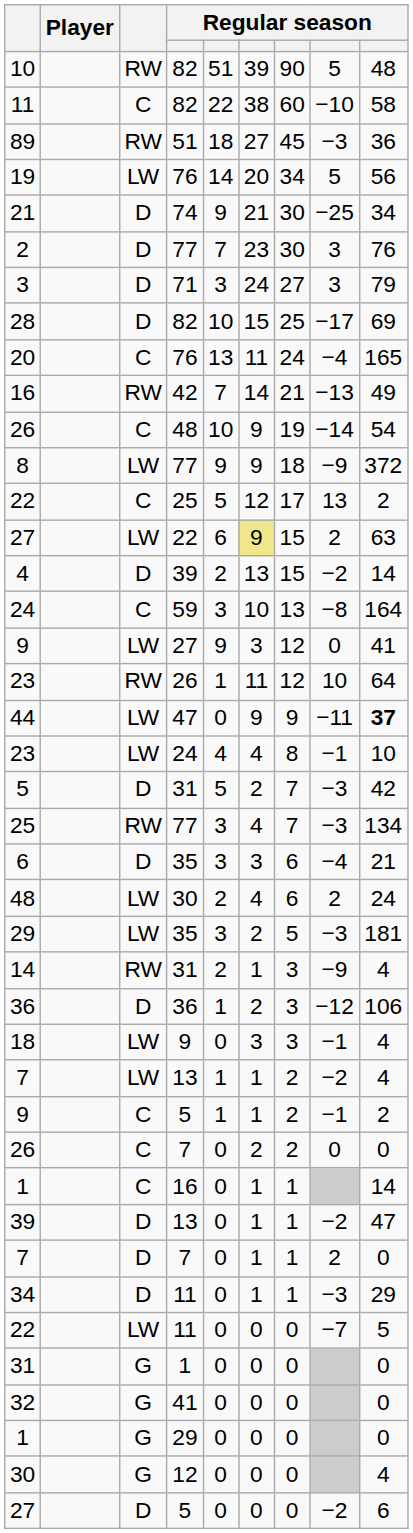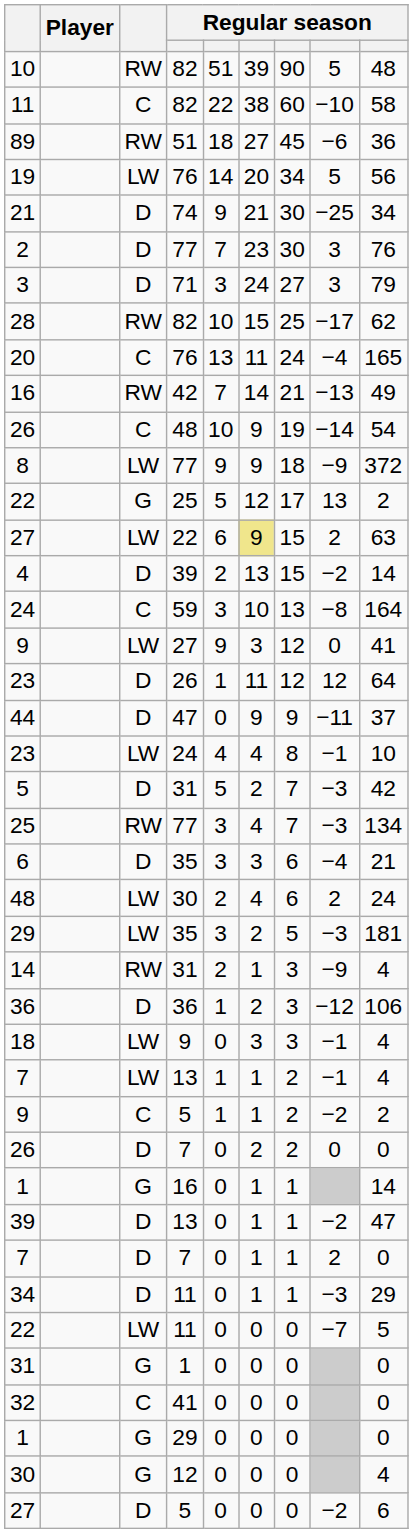(335, 141) −3 -> (335, 141) −6
(143, 321) D -> (143, 321) RW
(383, 321) 69 -> (383, 321) 62
(143, 501) C -> (143, 501) G
(143, 681) RW -> (143, 681) D
(335, 681) 10 -> (335, 681) 12
(143, 717) LW -> (143, 717) D
(383, 717) bold -> (383, 717) normal
(335, 1077) −2 -> (335, 1077) −1
(335, 1113) −1 -> (335, 1113) −2
(143, 1149) C -> (143, 1149) D
(143, 1186) C -> (143, 1186) G
(143, 1402) G -> (143, 1402) C
